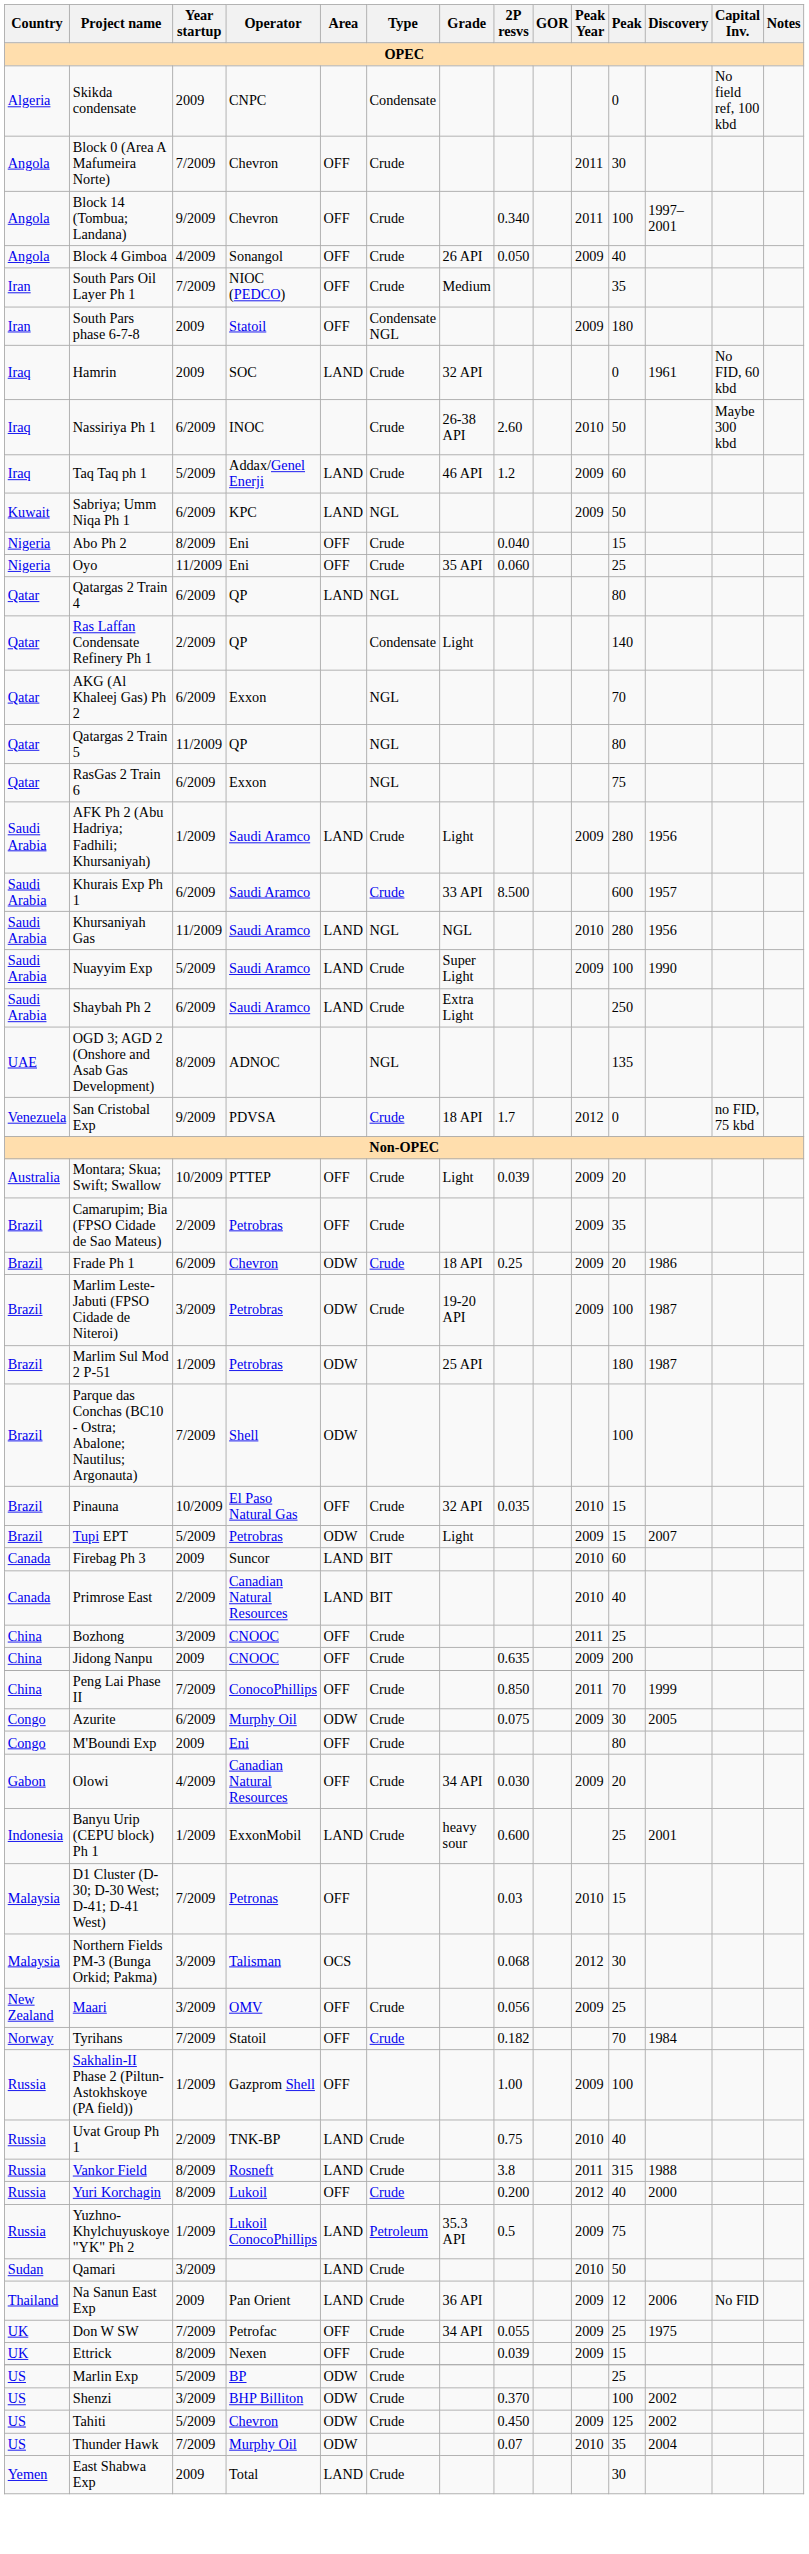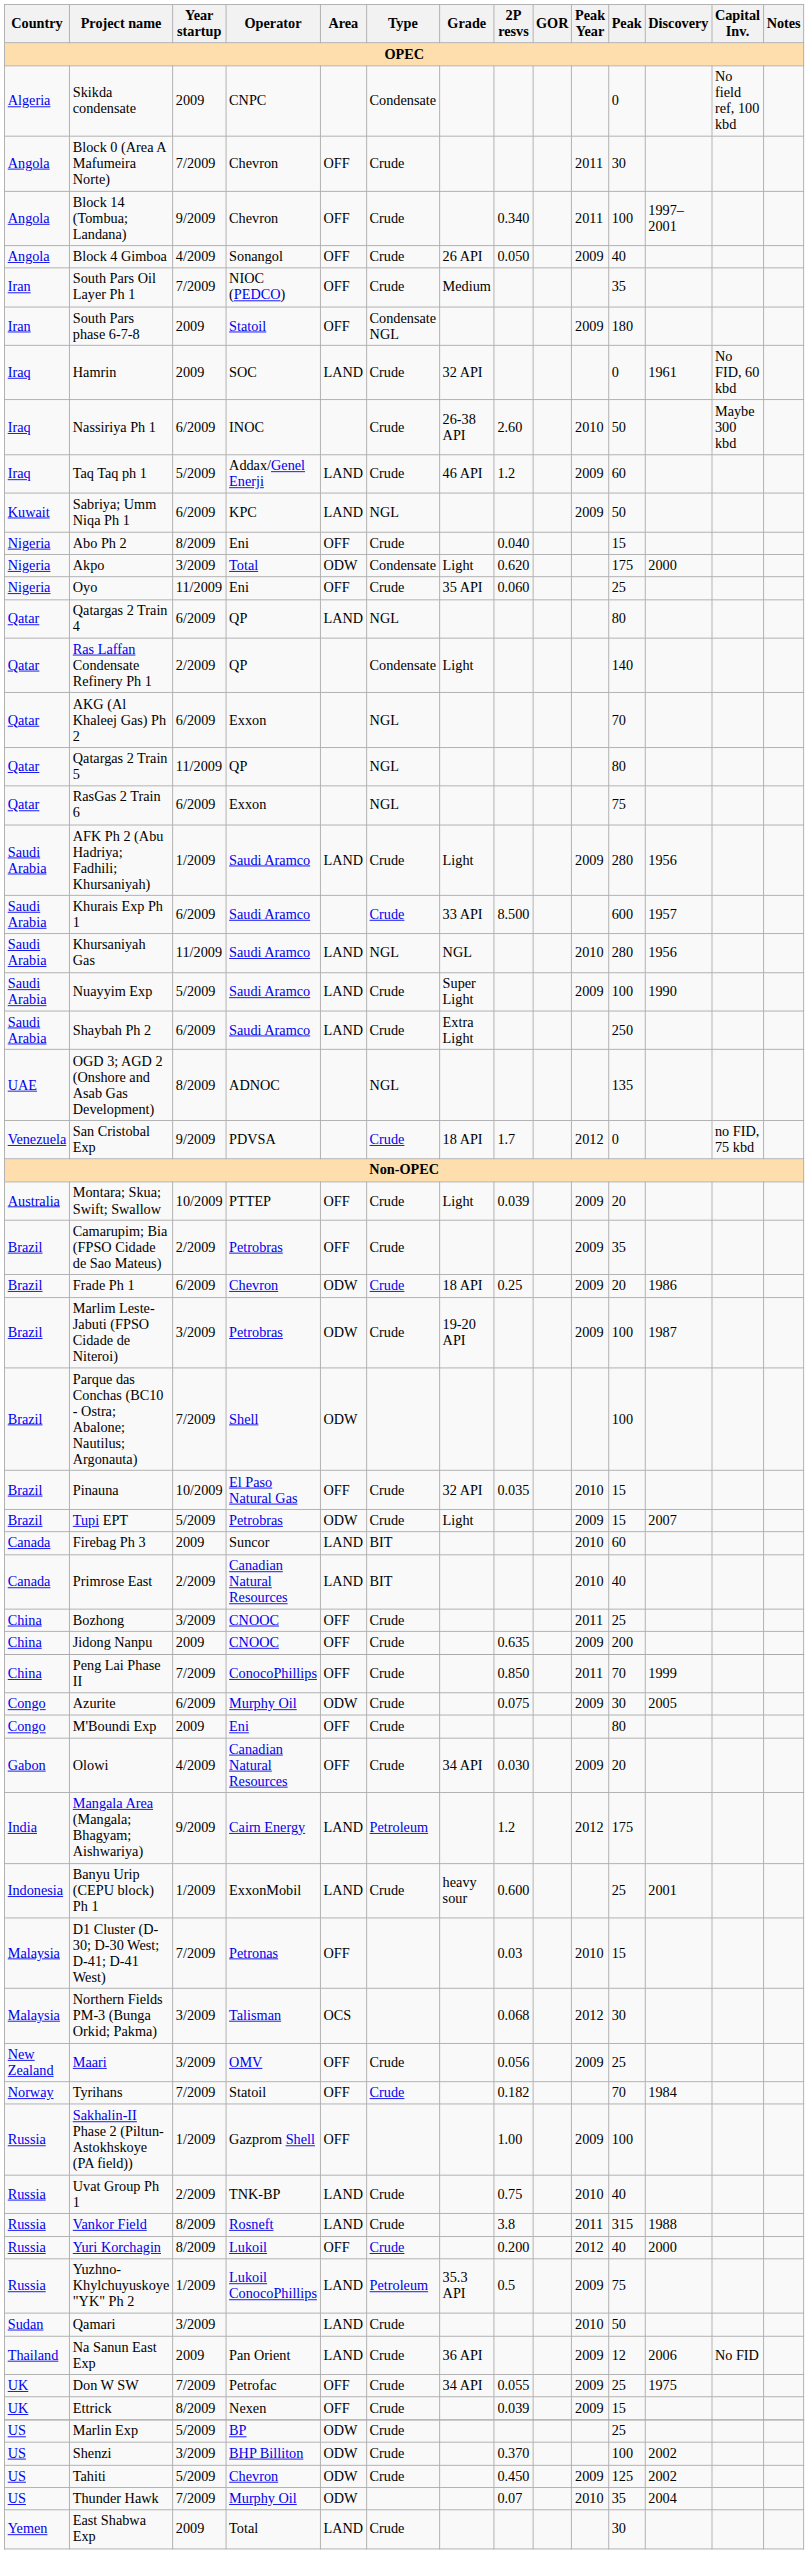+ row: (89, 565)
- row: (121, 1364)
+ row: (113, 1827)
